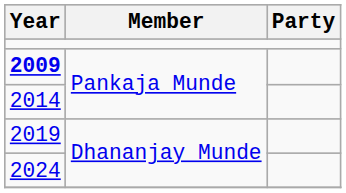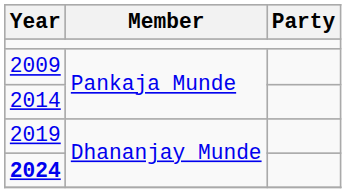(35, 67) bold -> (35, 67) normal
(35, 170) normal -> (35, 170) bold
